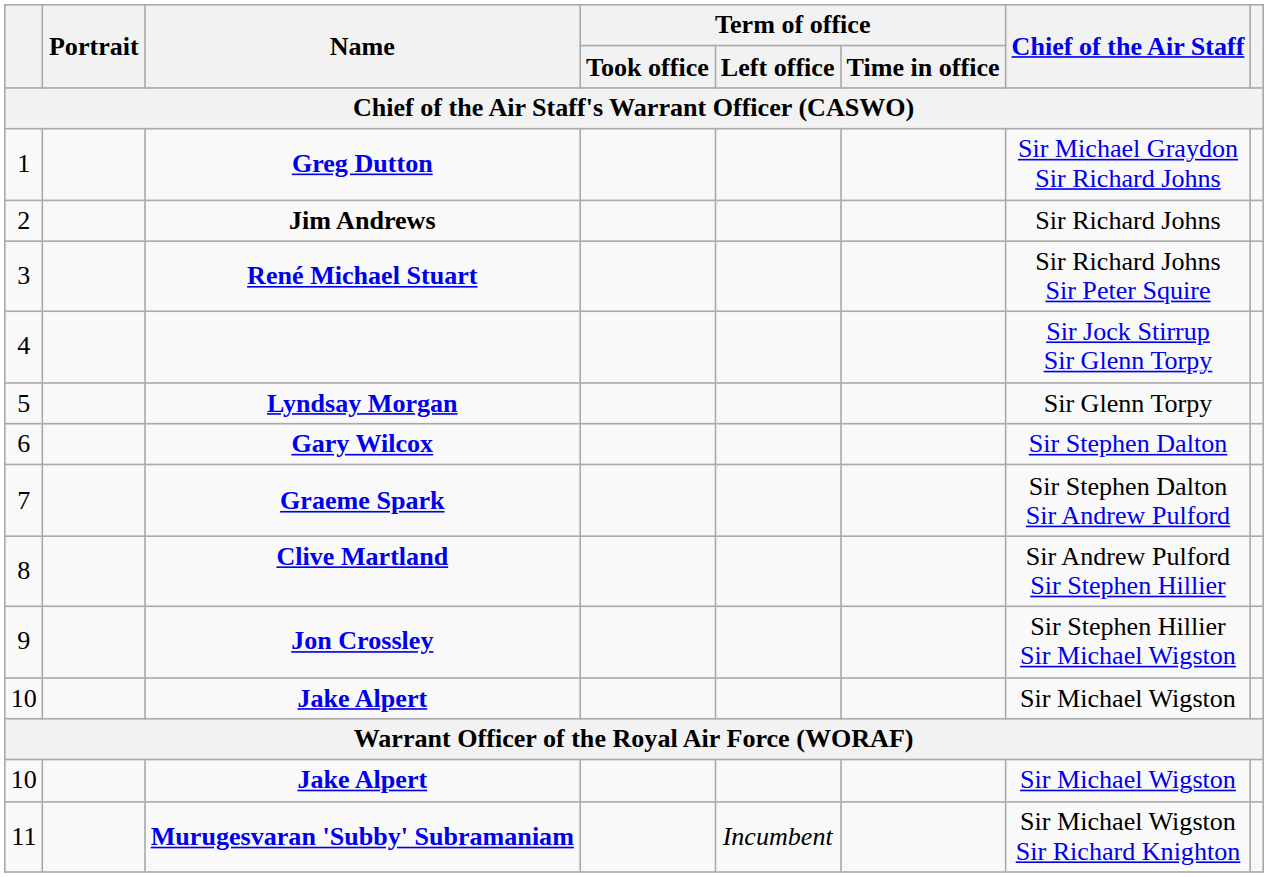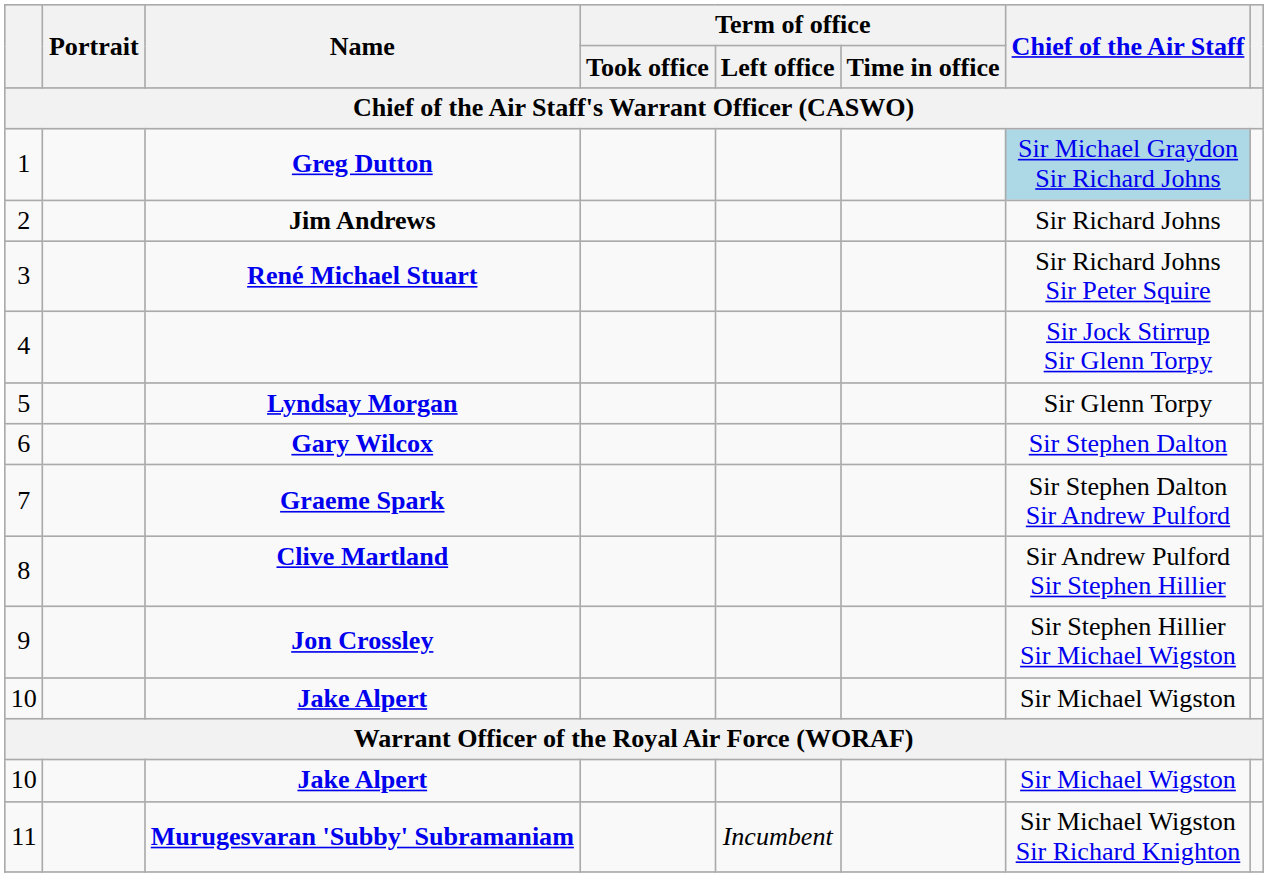(1128, 163) no background -> (1128, 163) lightblue background
